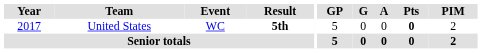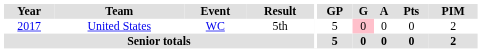(280, 26) bold -> (280, 26) normal
(363, 26) no background -> (363, 26) pink background
(411, 26) bold -> (411, 26) normal
